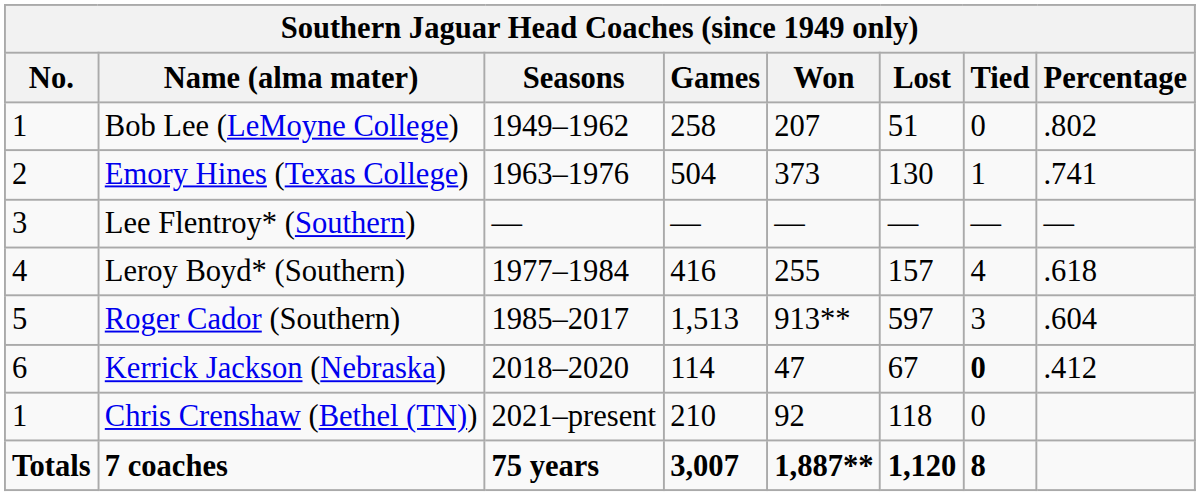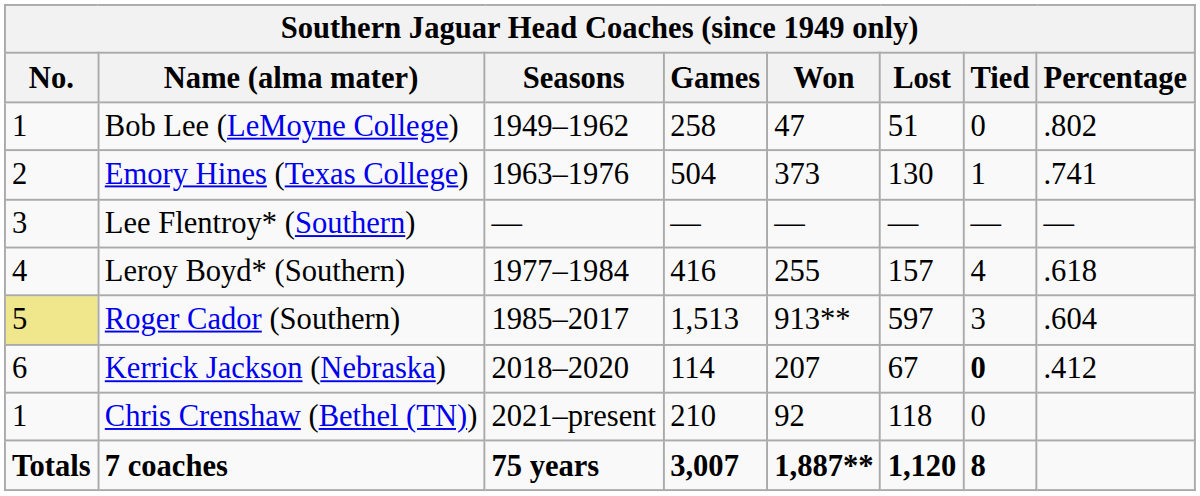(797, 125) 207 -> (790, 125) 47
(20, 319) no background -> (20, 319) khaki background
(790, 367) 47 -> (797, 367) 207
